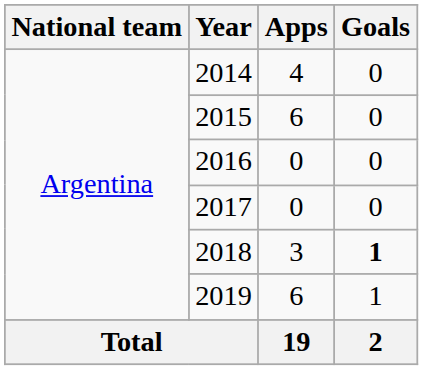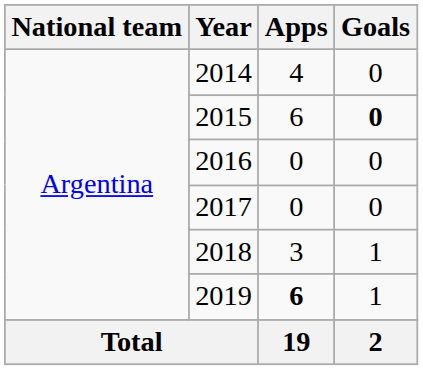(376, 116) normal -> (376, 116) bold
(376, 251) bold -> (376, 251) normal
(296, 296) normal -> (296, 296) bold
